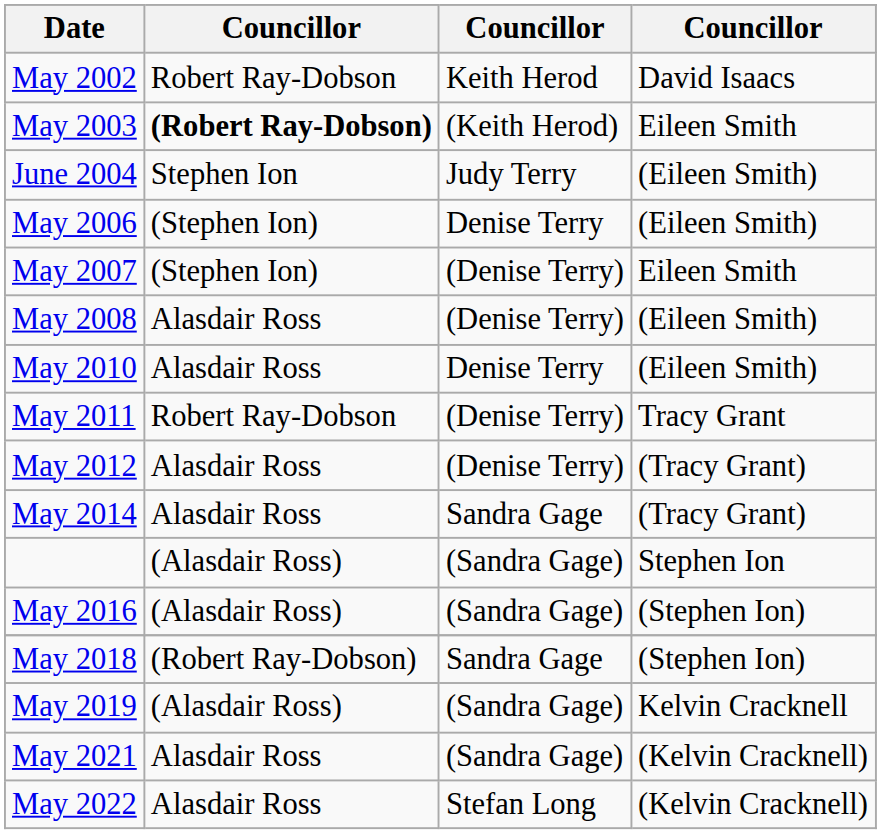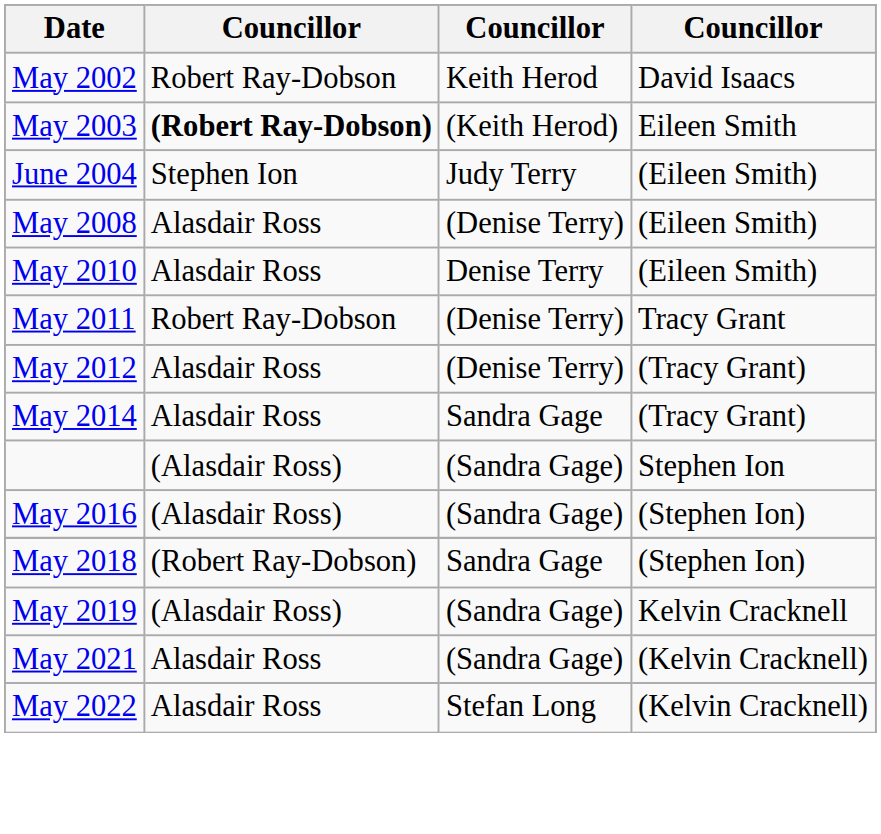- row: (74, 222)
- row: (74, 271)
